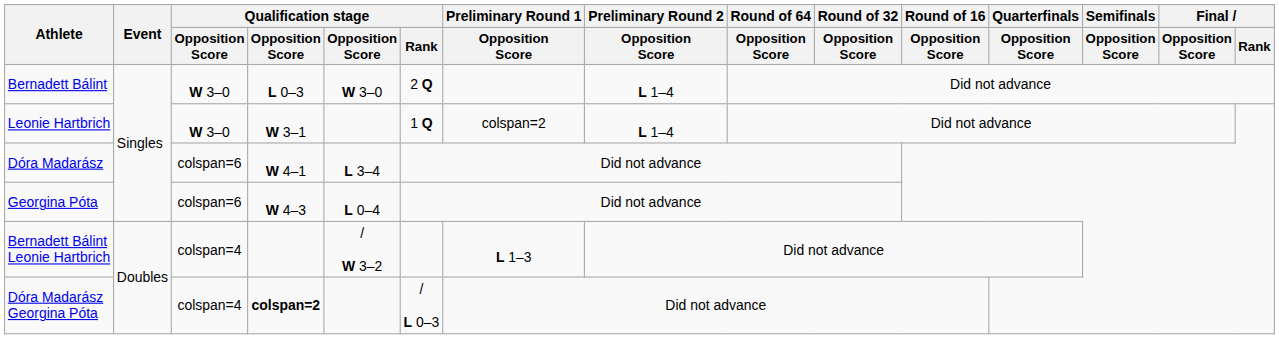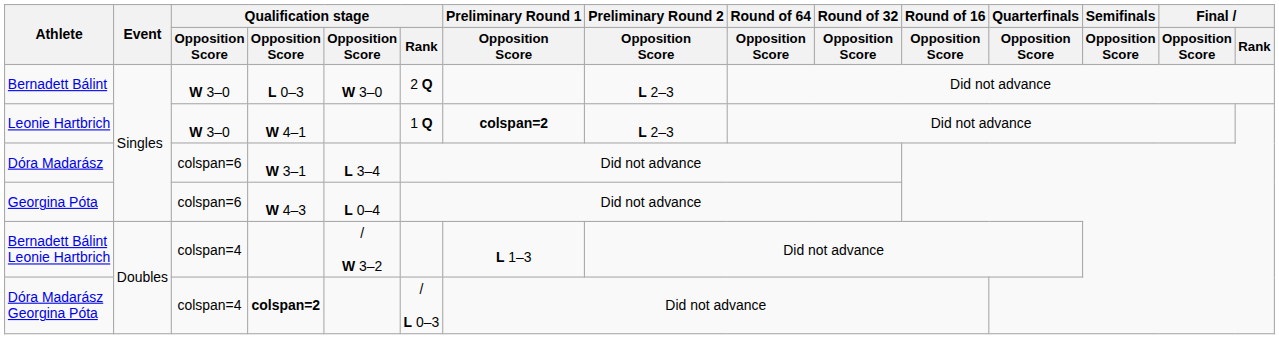(656, 92) L 1–4 -> (656, 92) L 2–3
(286, 131) W 3–1 -> (286, 131) W 4–1
(514, 123) normal -> (514, 123) bold
(656, 131) L 1–4 -> (656, 131) L 2–3
(286, 171) W 4–1 -> (286, 171) W 3–1
